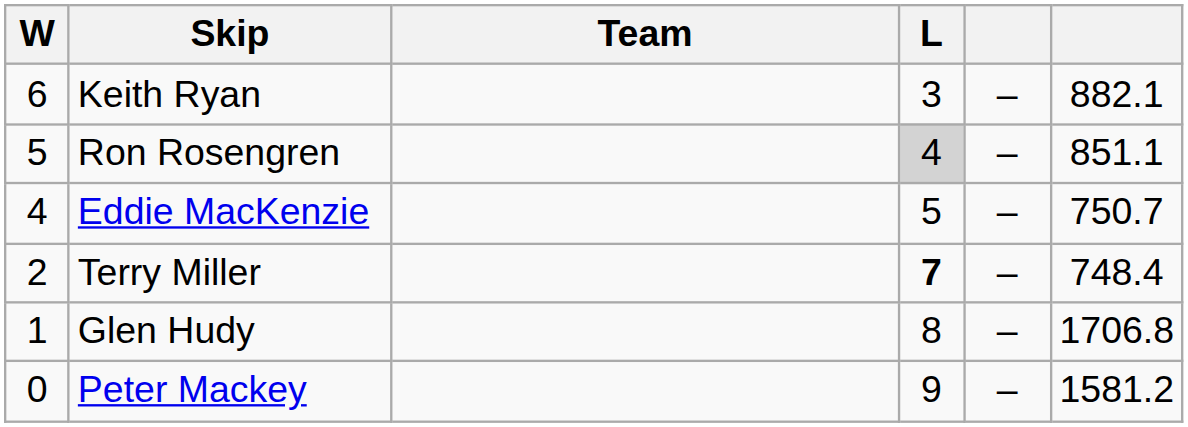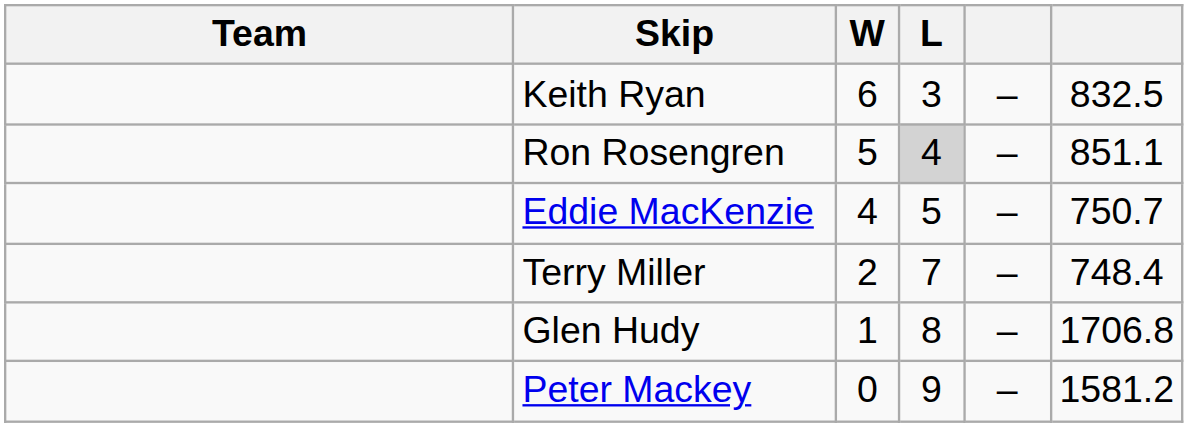columns swapped: (645, 34) <-> (37, 34)
(1117, 93) 882.1 -> (1117, 93) 832.5
(931, 271) bold -> (931, 271) normal
